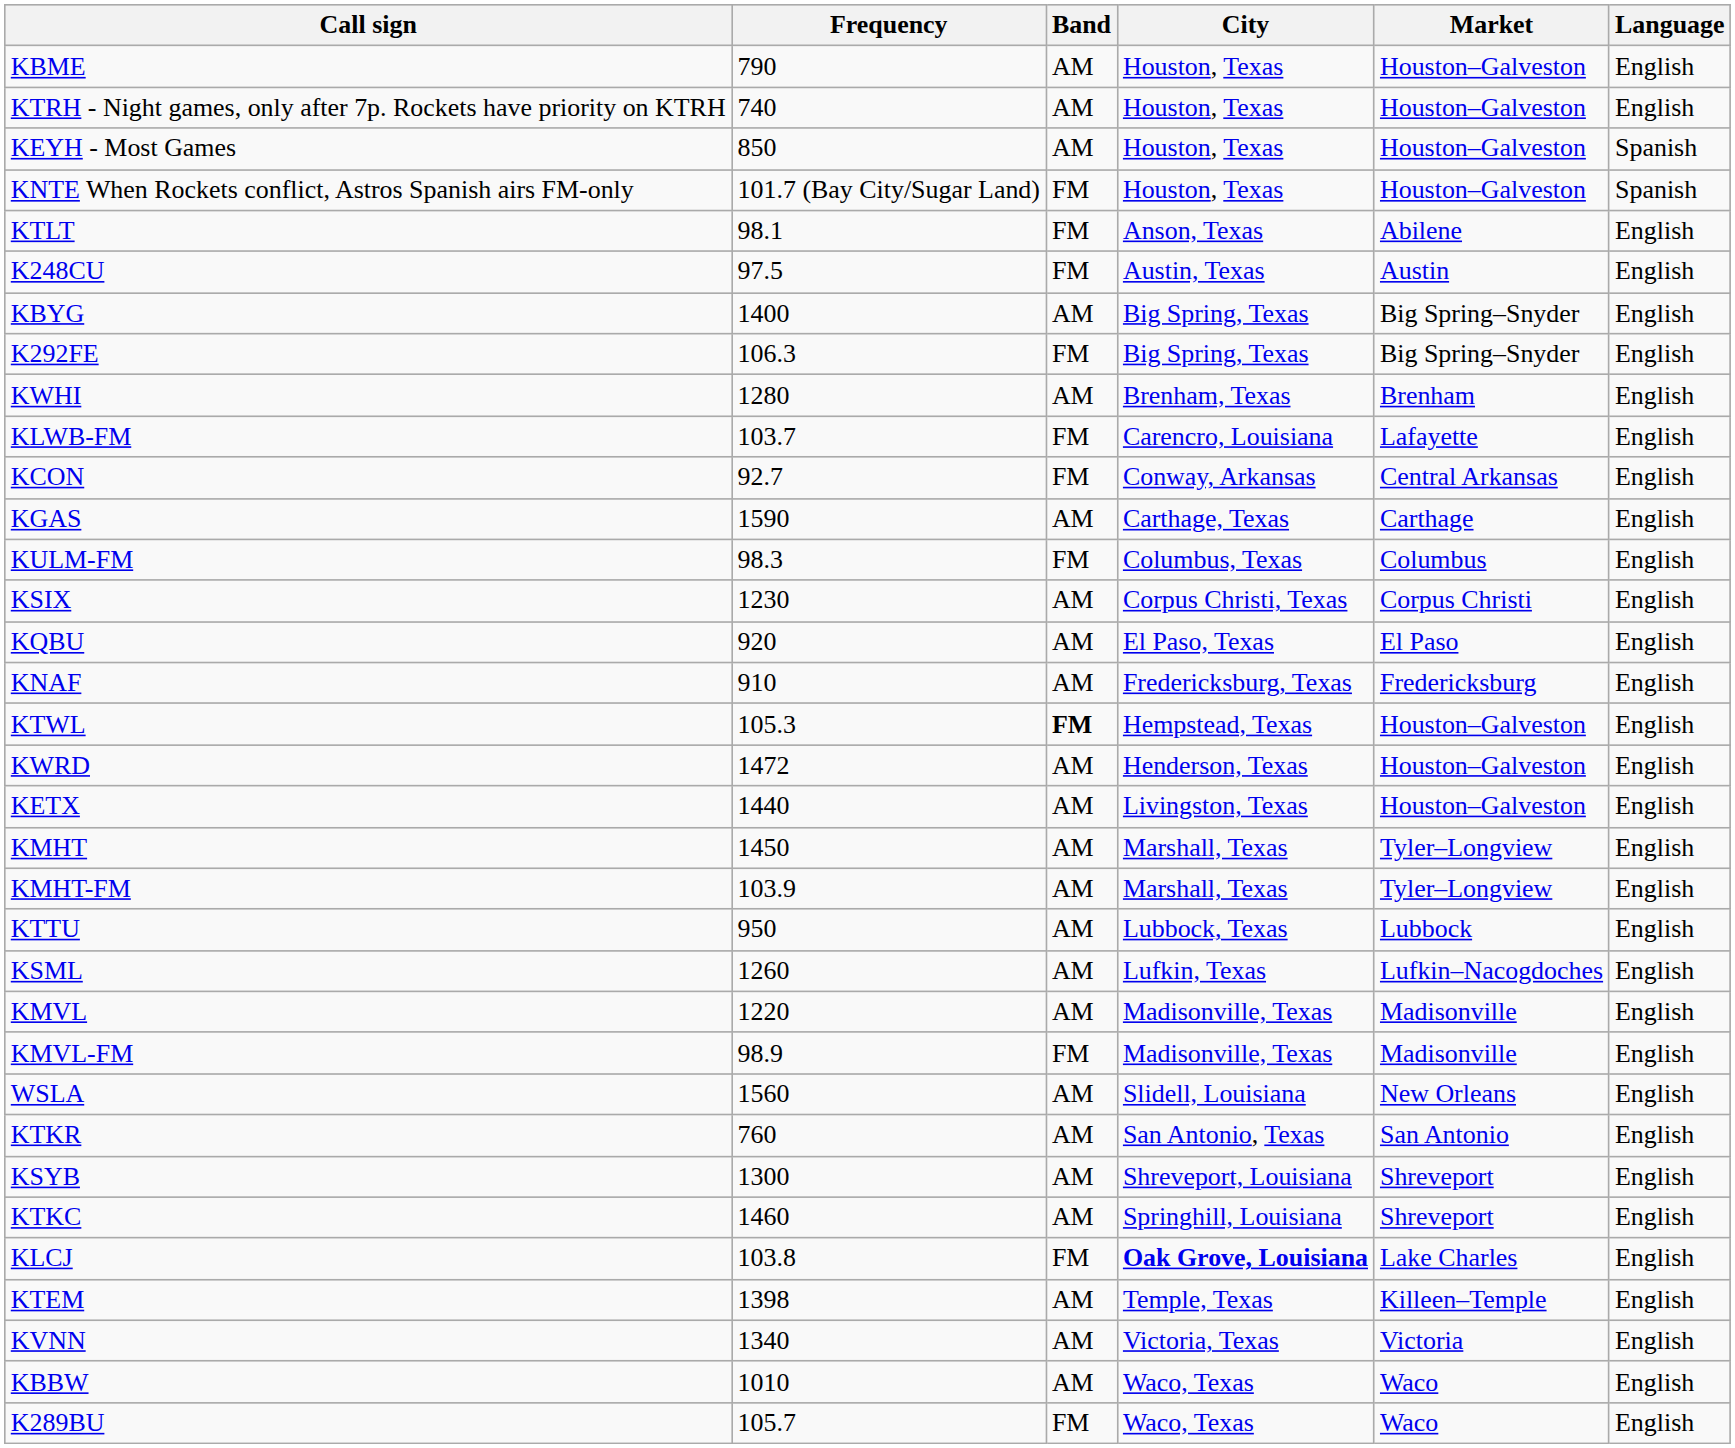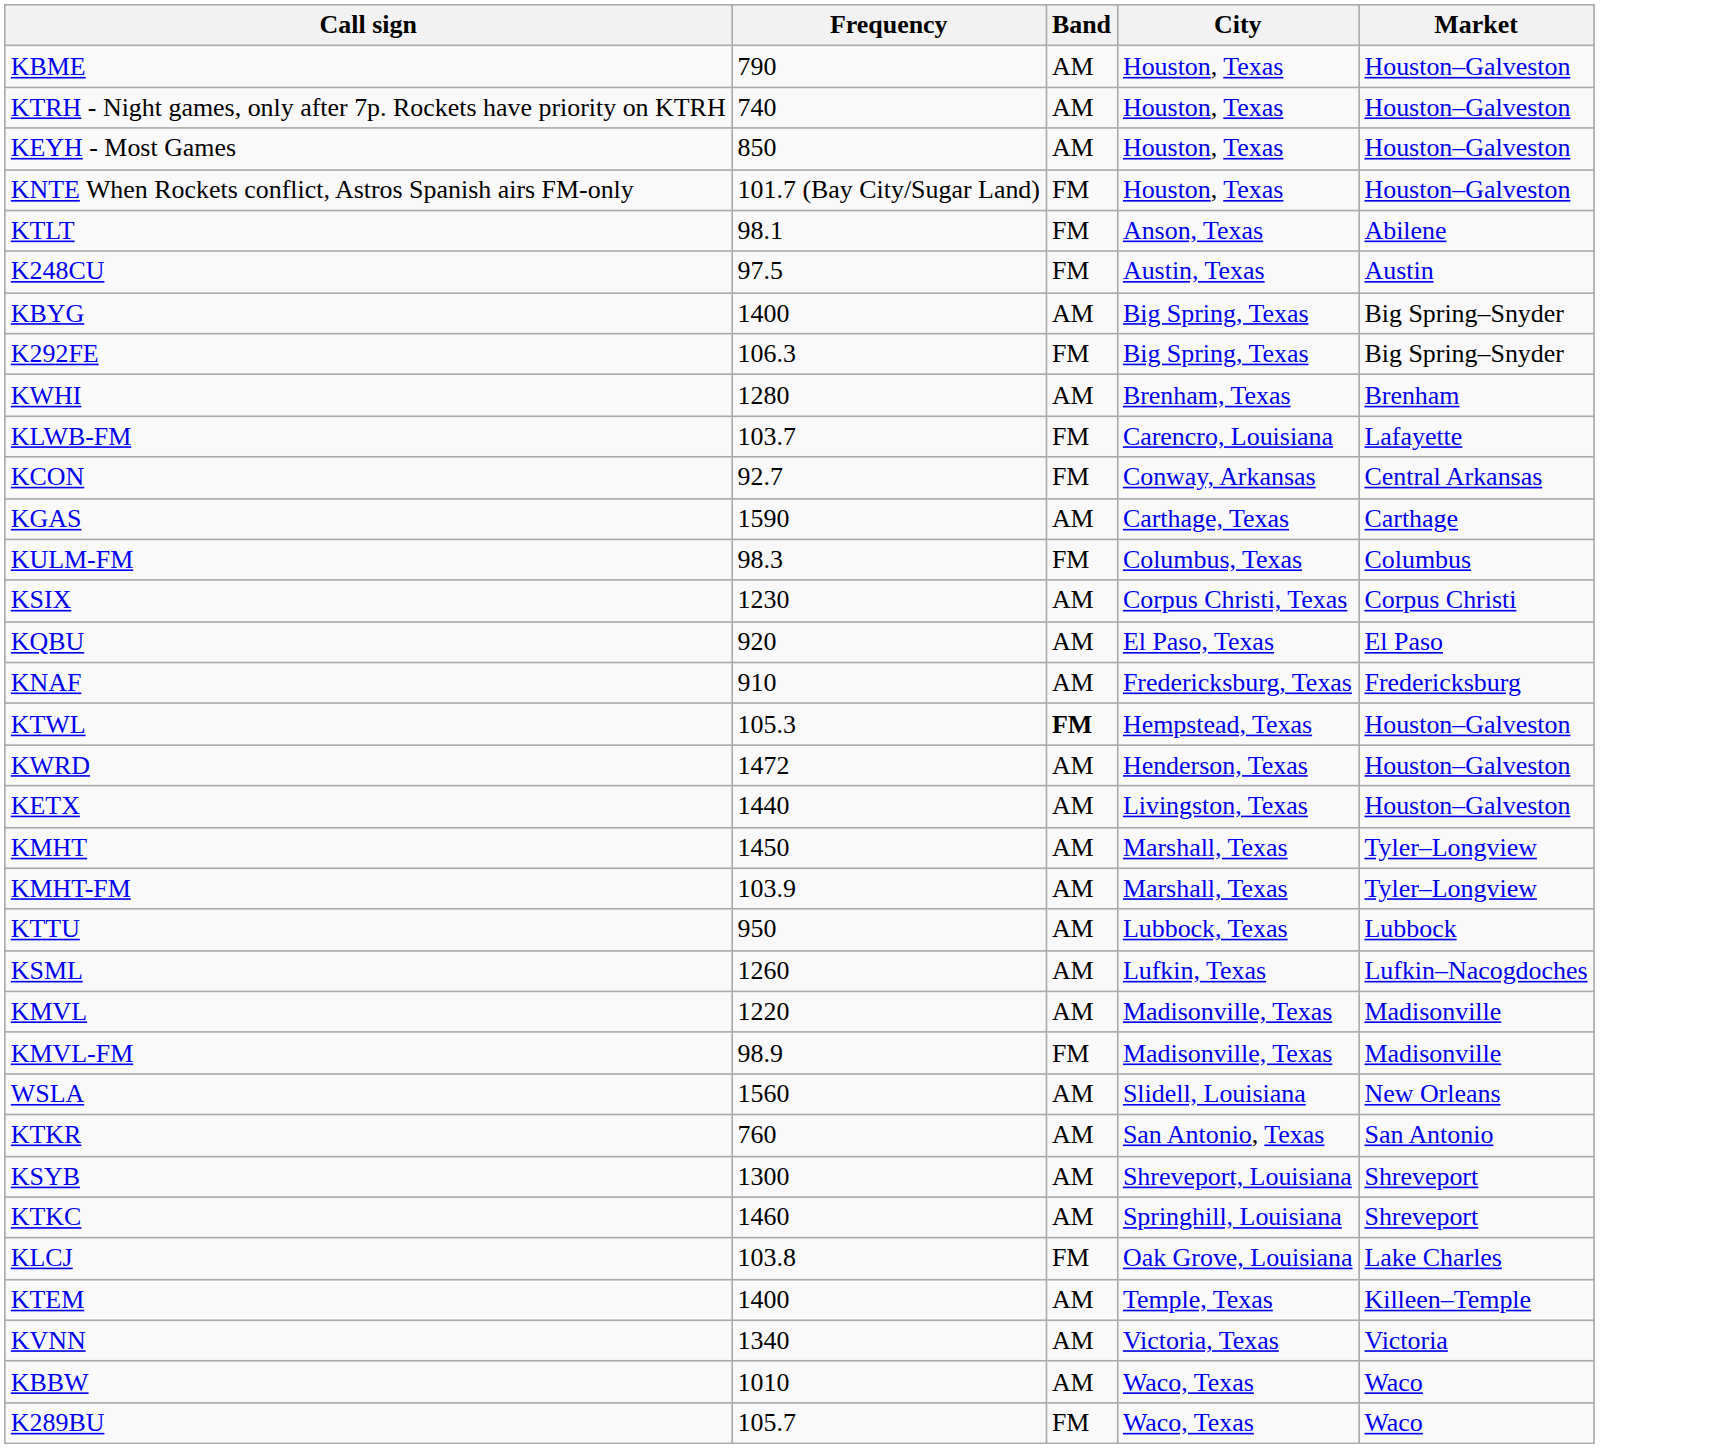- column: (1670, 25)
(1245, 1258) bold -> (1238, 1258) normal
(764, 1299) 1398 -> (764, 1299) 1400
